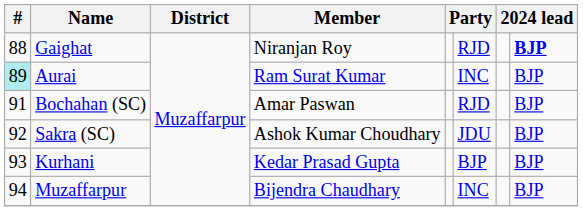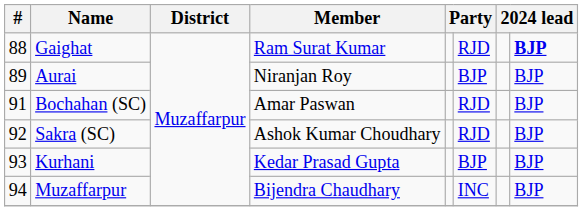(303, 47) Niranjan Roy -> (320, 47) Ram Surat Kumar
(18, 76) paleturquoise background -> (18, 76) no background
(320, 76) Ram Surat Kumar -> (303, 76) Niranjan Roy
(473, 76) INC -> (472, 76) BJP
(474, 133) JDU -> (474, 133) RJD
